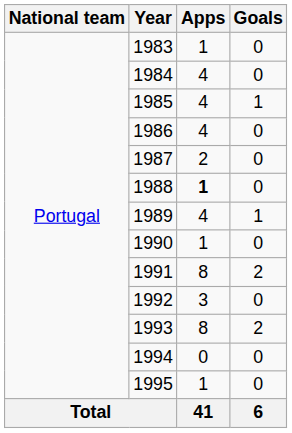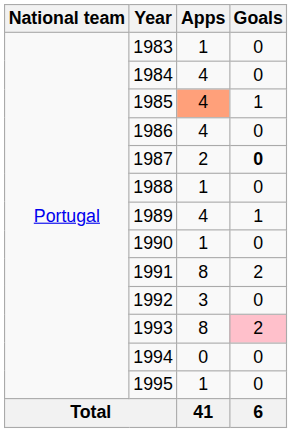(203, 103) no background -> (203, 103) lightsalmon background
(258, 159) normal -> (258, 159) bold
(203, 187) bold -> (203, 187) normal
(258, 328) no background -> (258, 328) pink background
